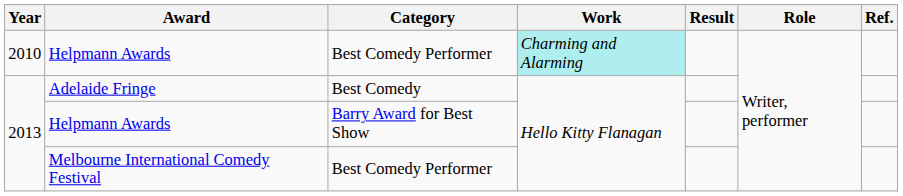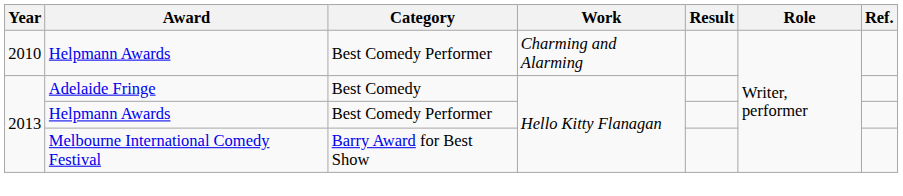(569, 52) paleturquoise background -> (569, 52) no background
(402, 123) Barry Award for Best Show -> (412, 114) Best Comedy Performer
(412, 168) Best Comedy Performer -> (402, 149) Barry Award for Best Show
